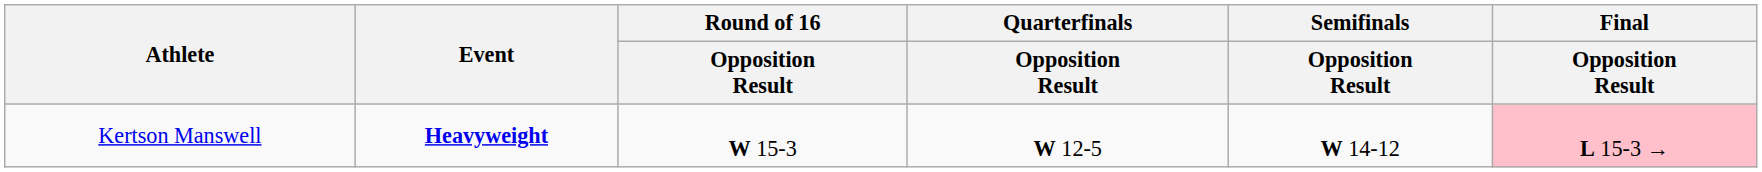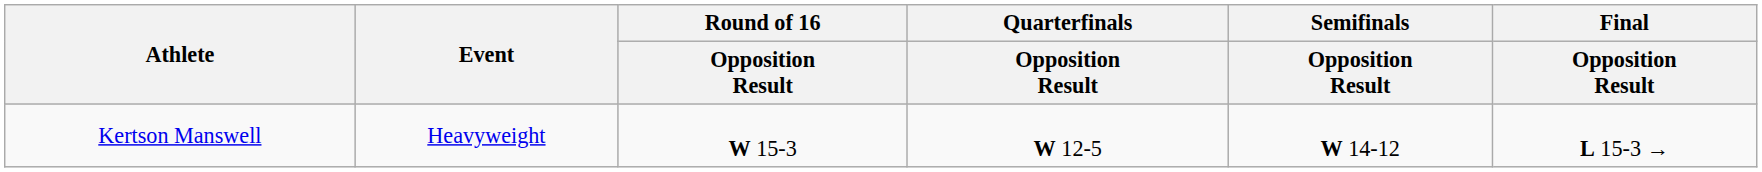(486, 135) bold -> (486, 135) normal
(1624, 148) pink background -> (1624, 148) no background
